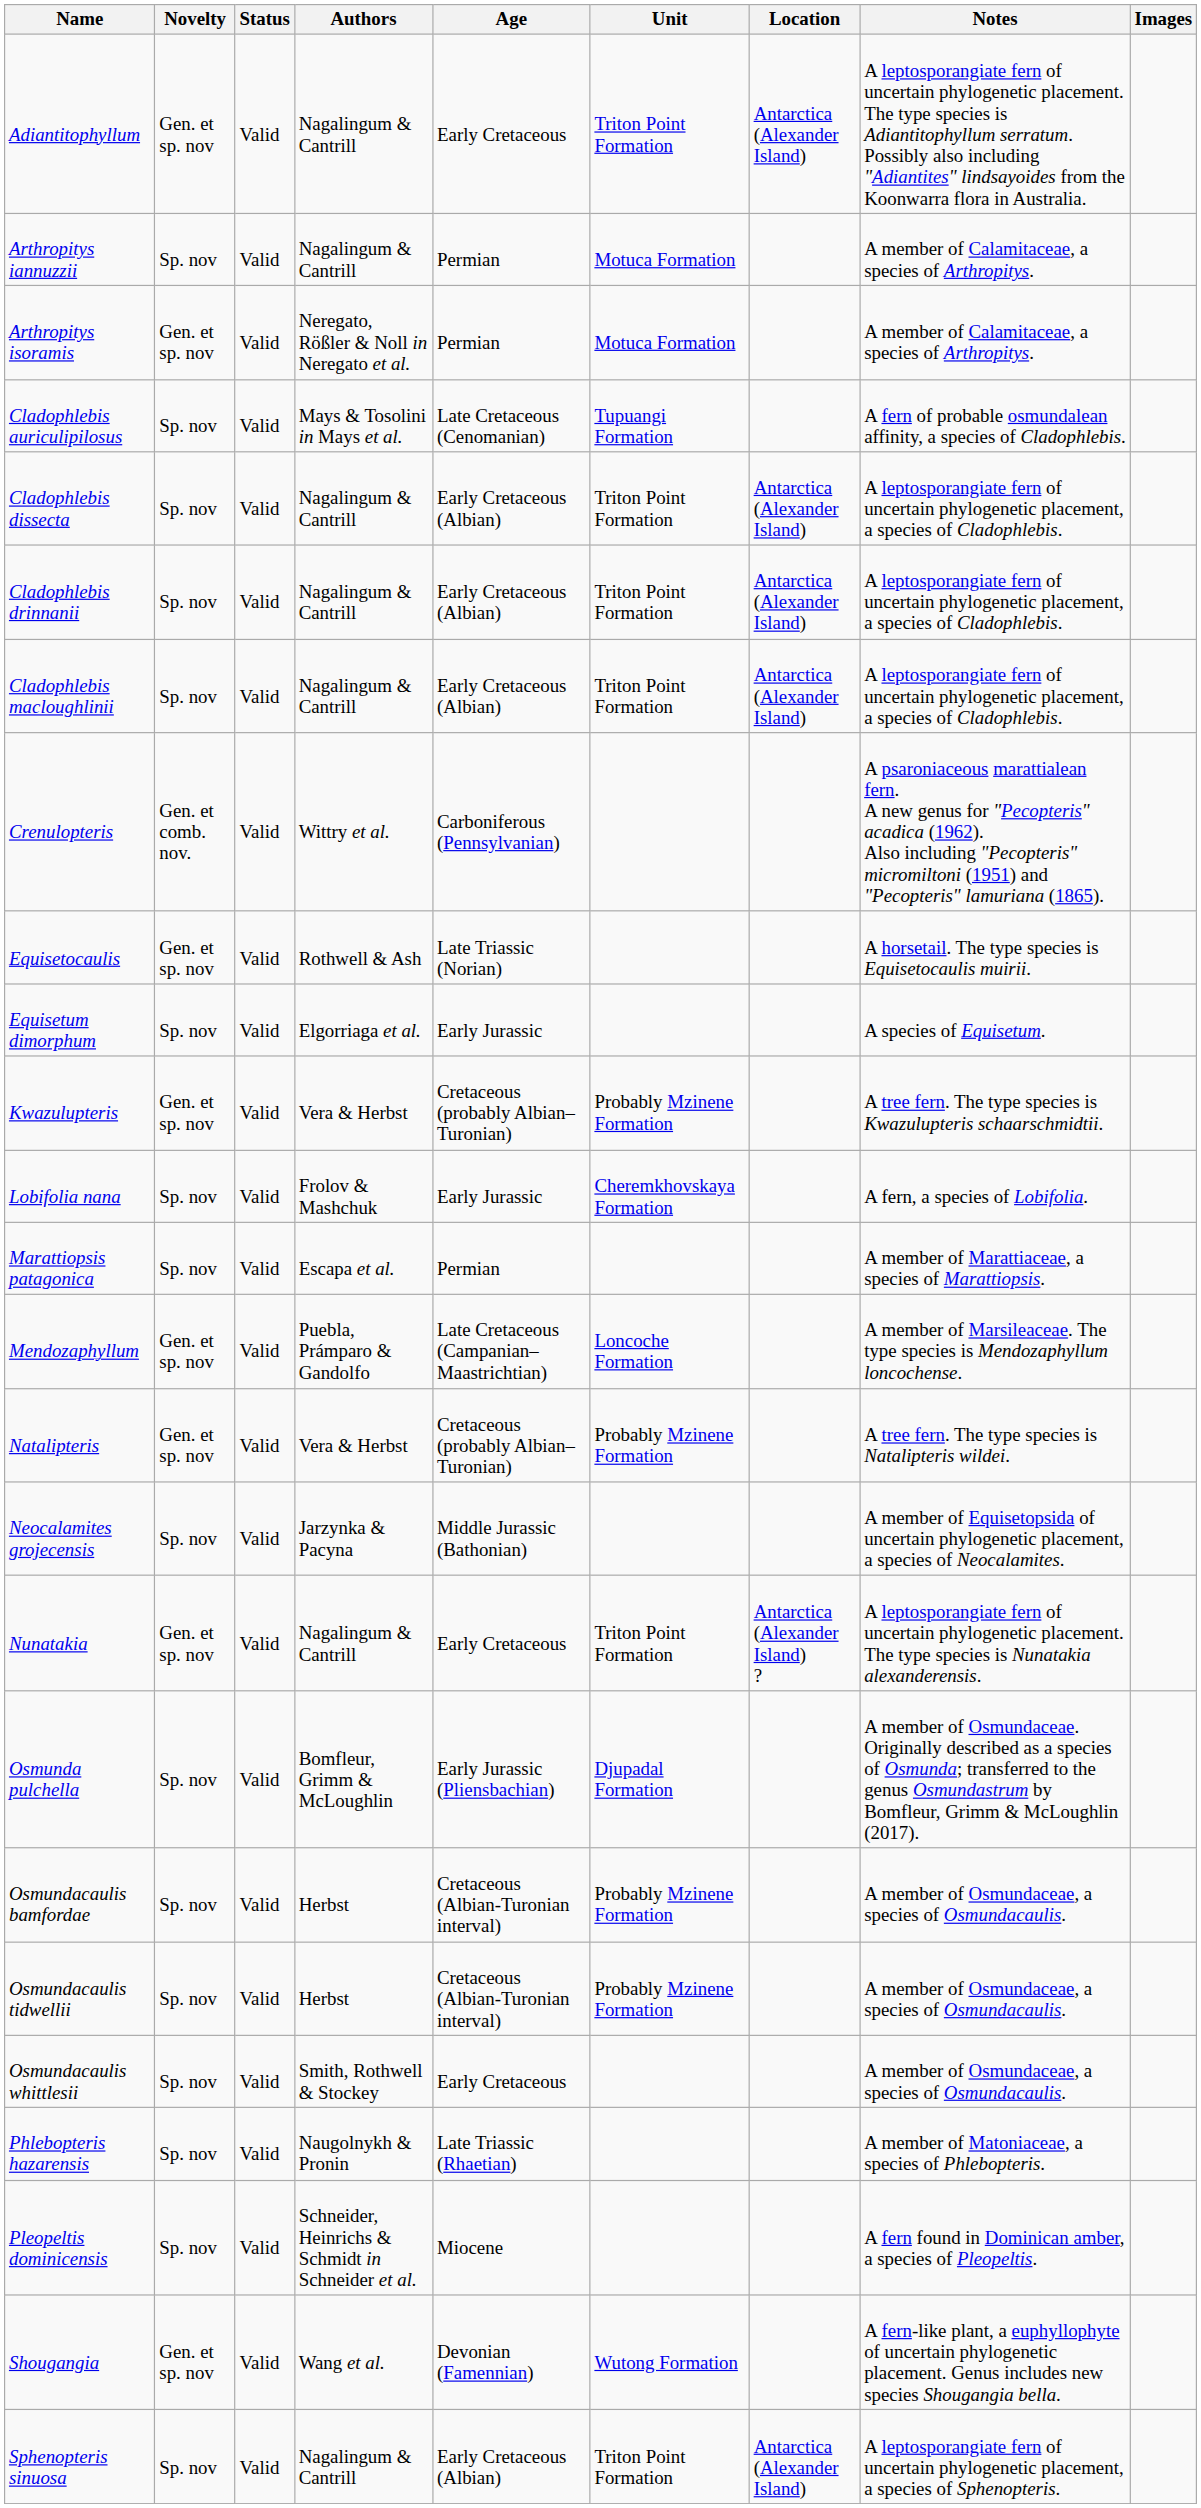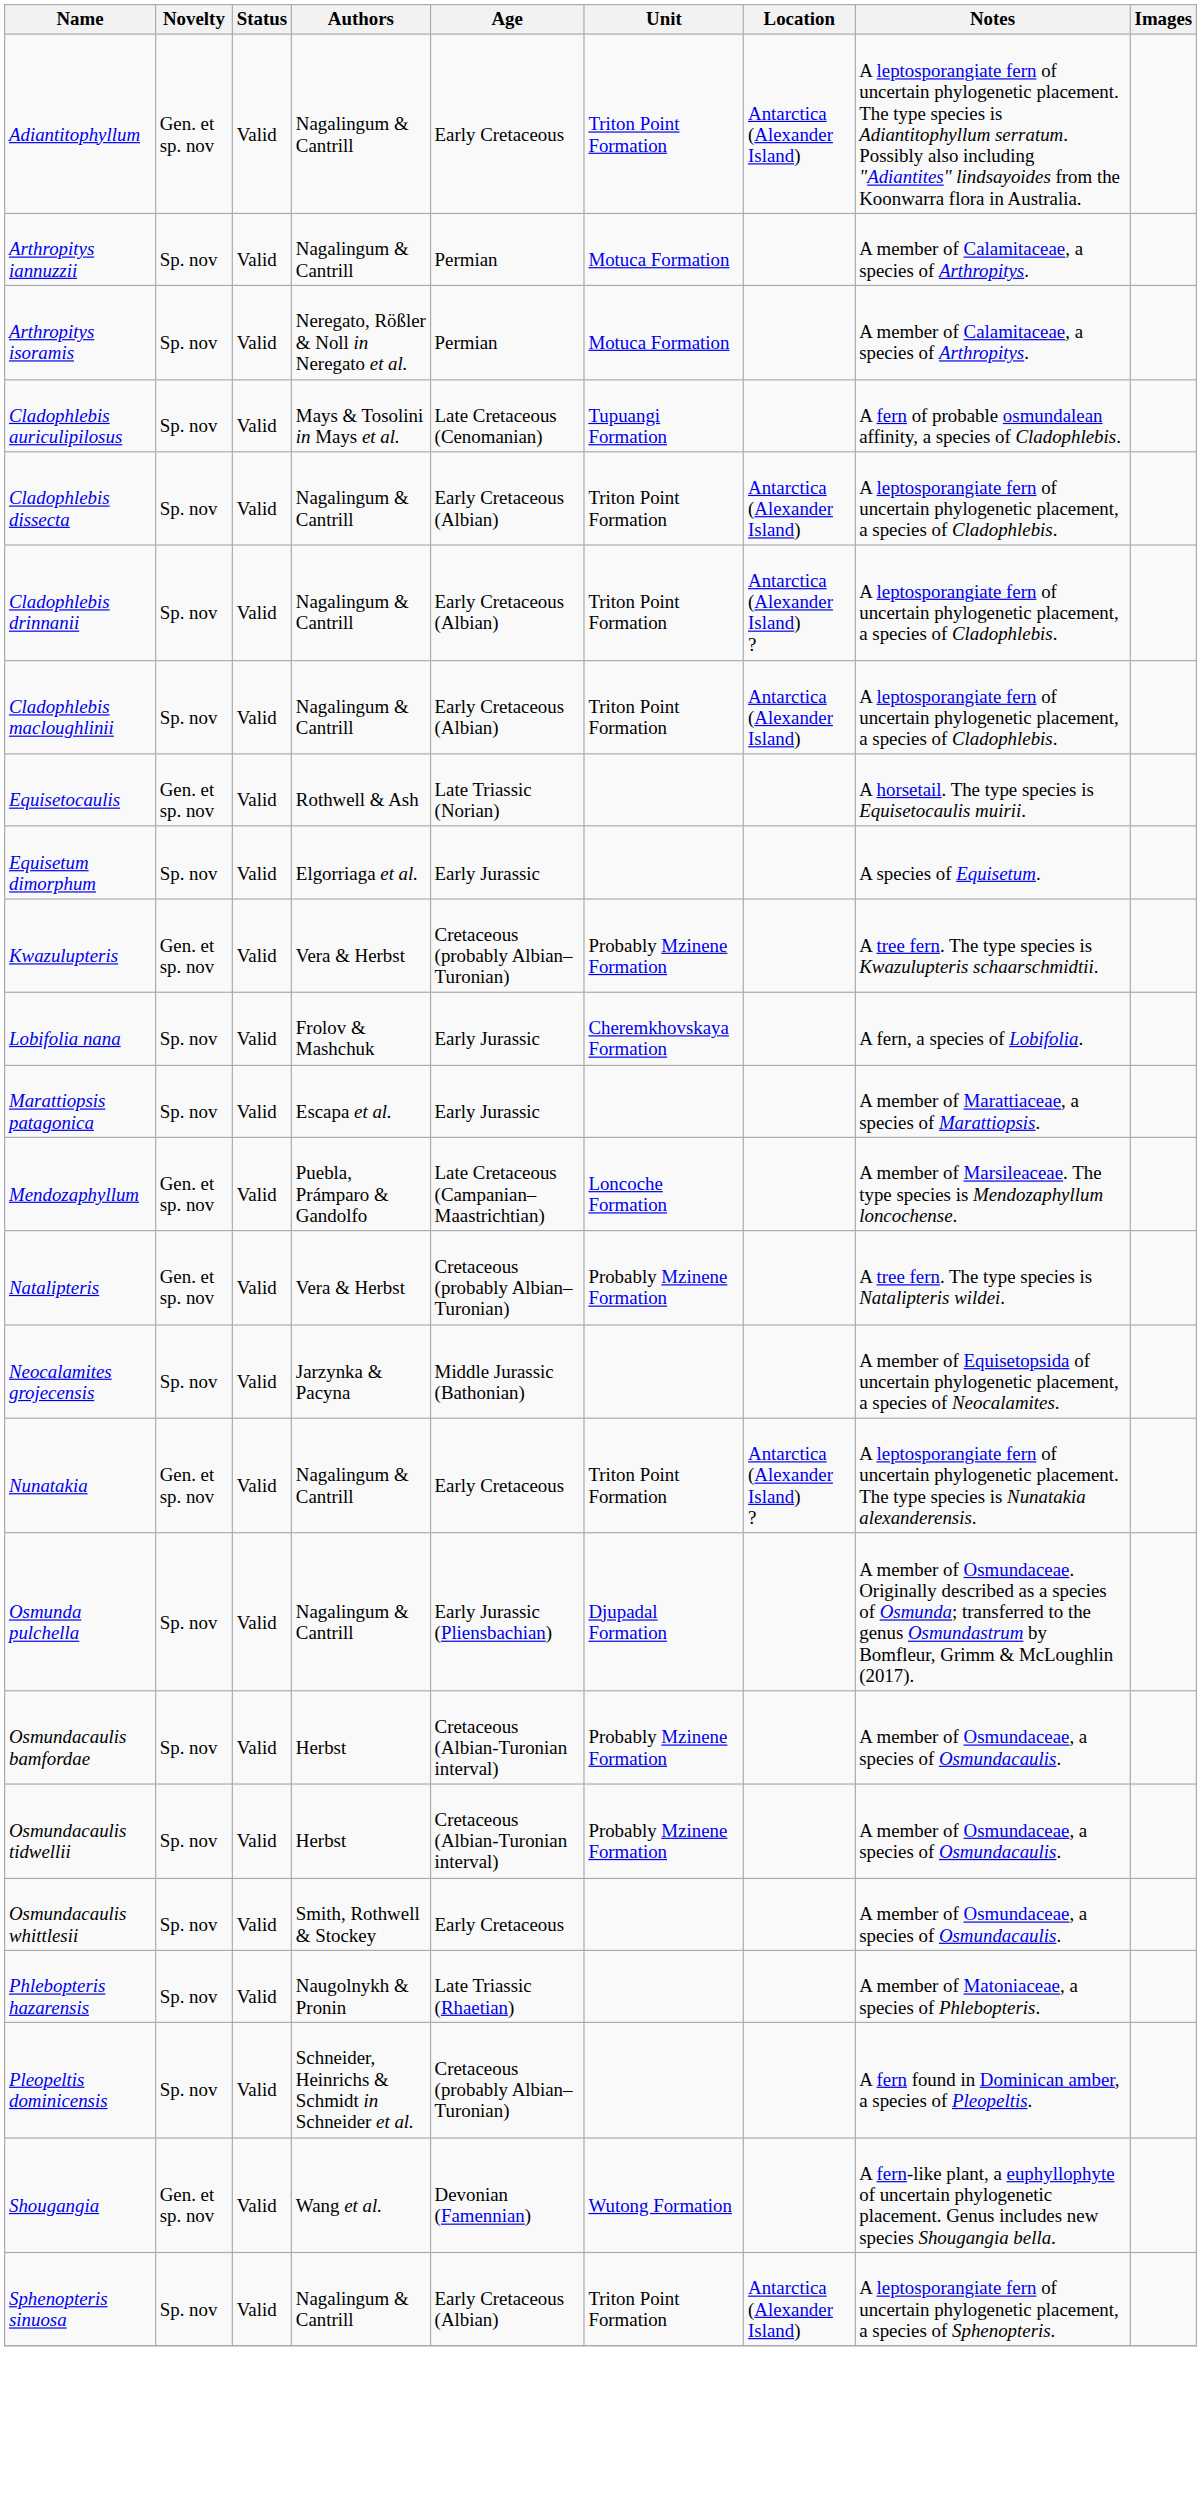(187, 342) Gen. et sp. nov -> (189, 342) Sp. nov
(796, 602) Antarctica (Alexander Island) -> (790, 613) Antarctica (Alexander Island) ?
- row: (61, 832)
(468, 1268) Permian -> (487, 1111) Early Jurassic
(346, 1779) Bomfleur, Grimm & McLoughlin -> (352, 1622) Nagalingum & Cantrill
(470, 2248) Miocene -> (504, 2090) Cretaceous (probably Albian–Turonian)
